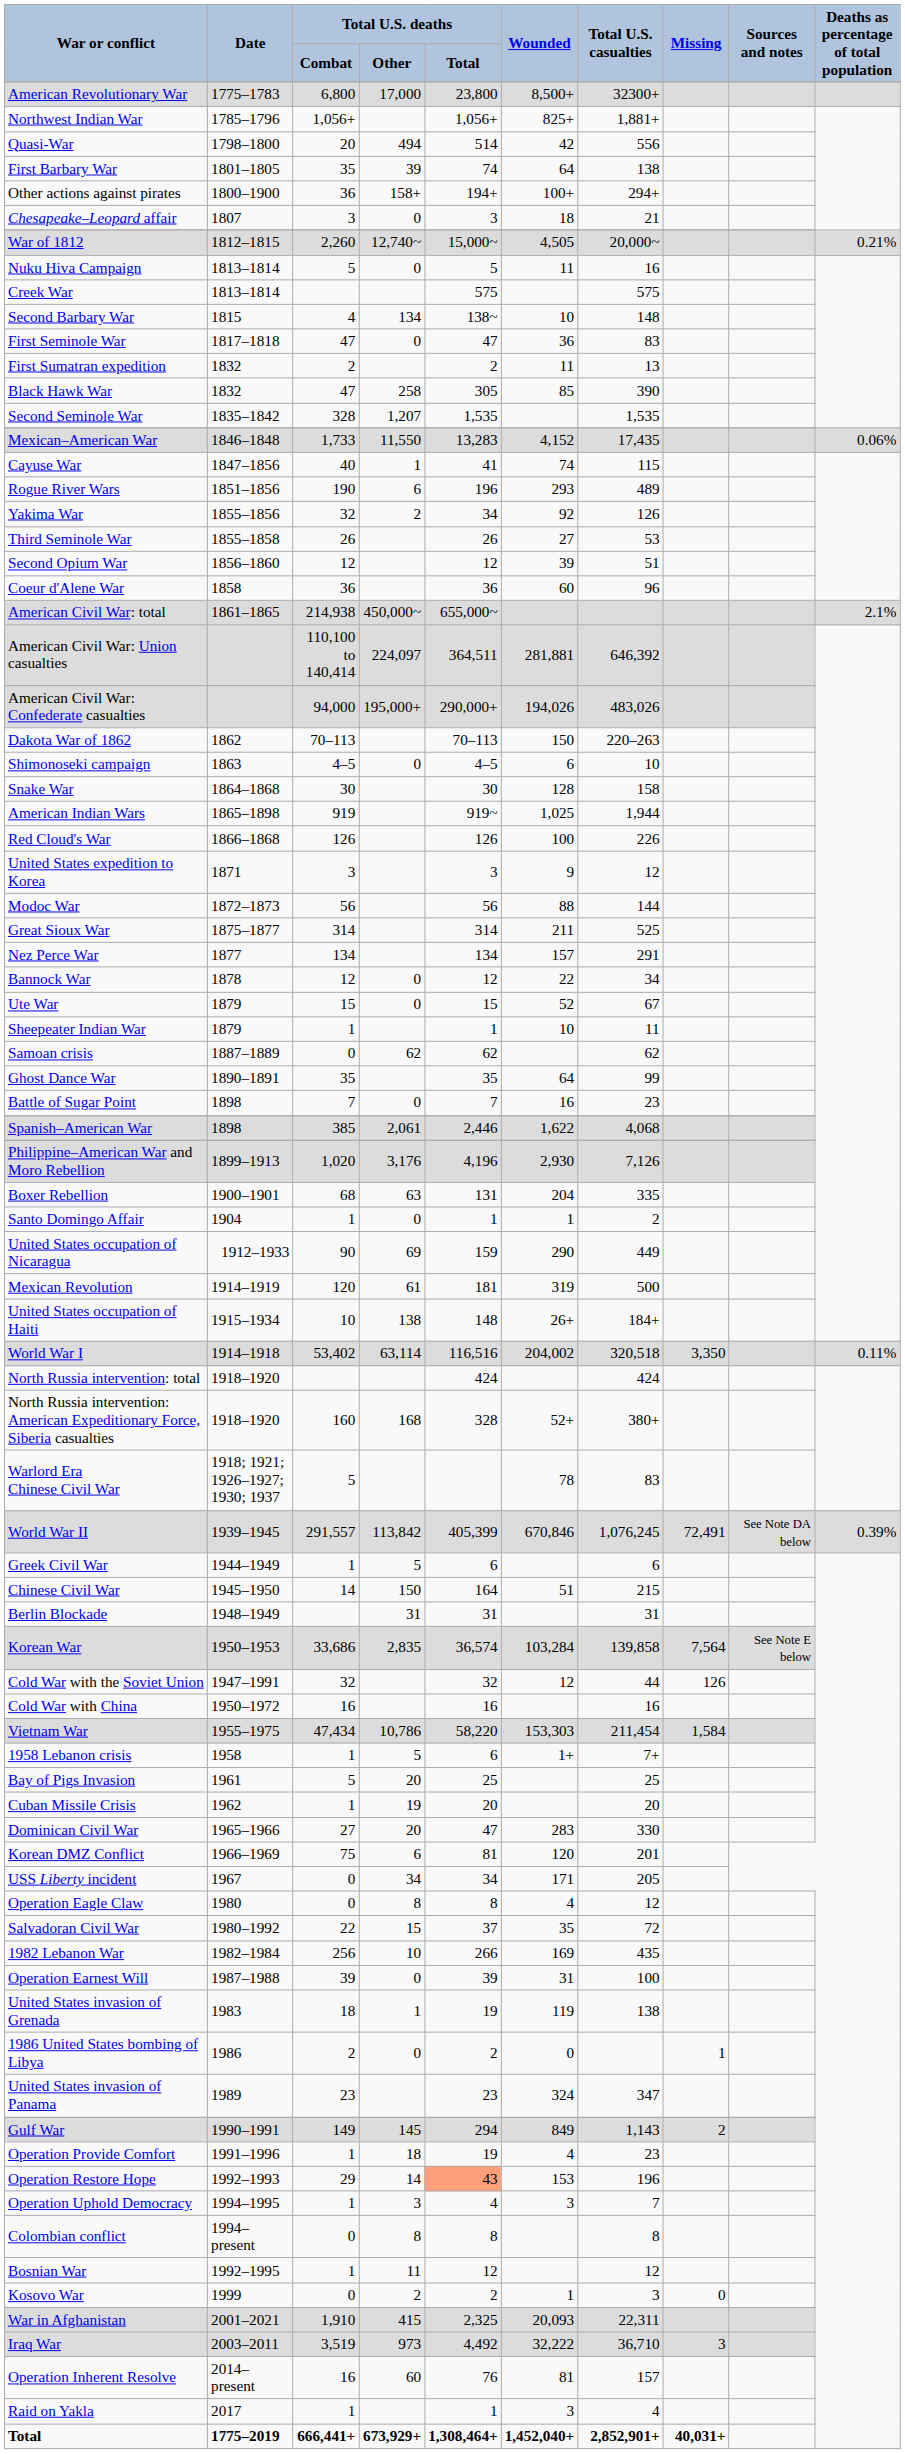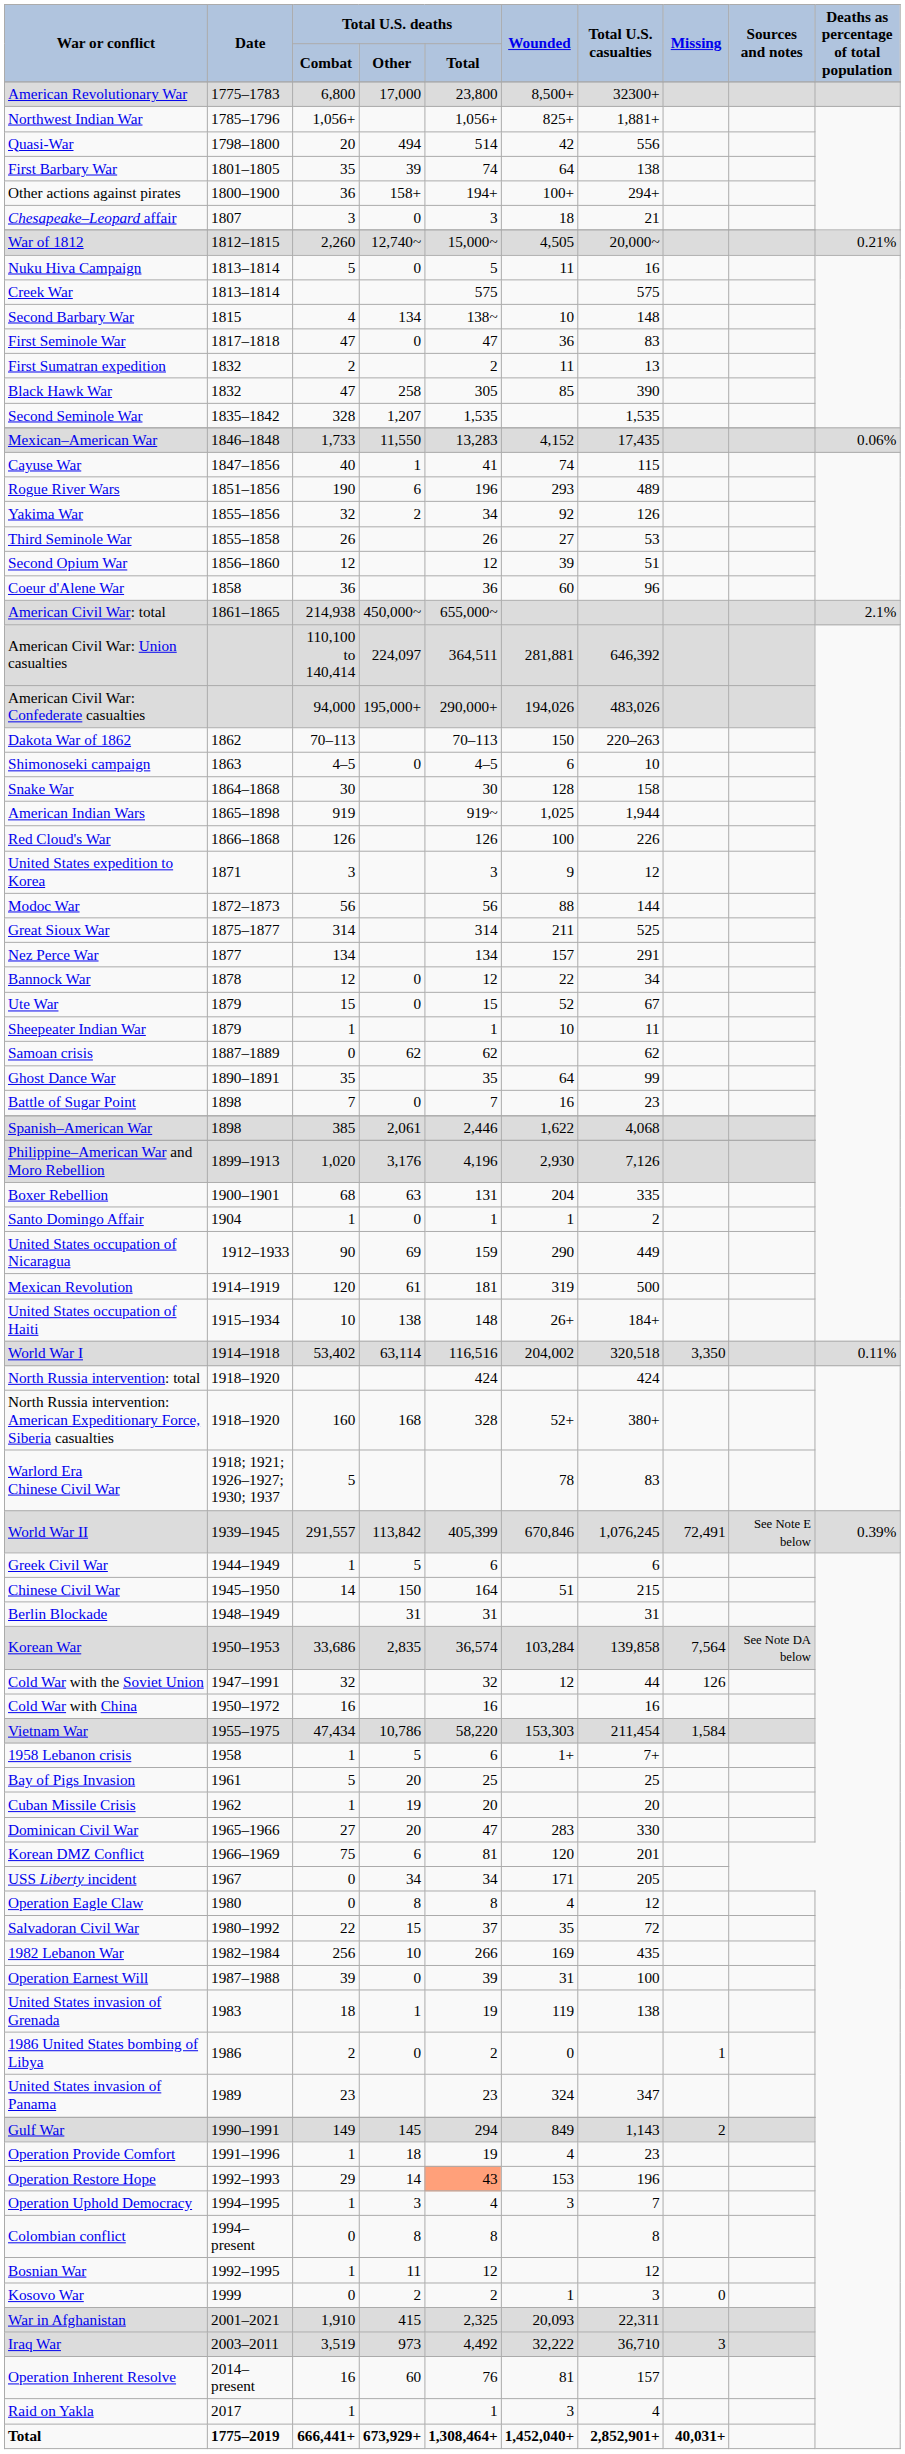(777, 1531) See Note DA below -> (782, 1531) See Note E below
(782, 1648) See Note E below -> (777, 1648) See Note DA below
